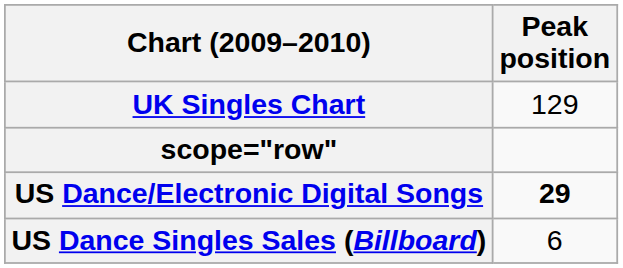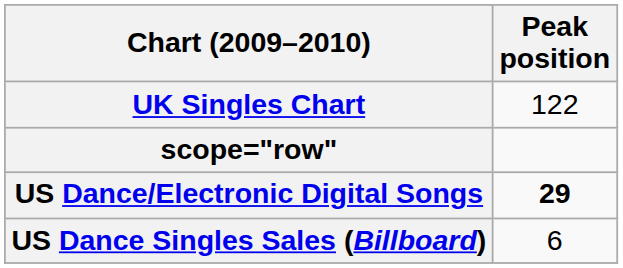(555, 104) 129 -> (555, 104) 122
